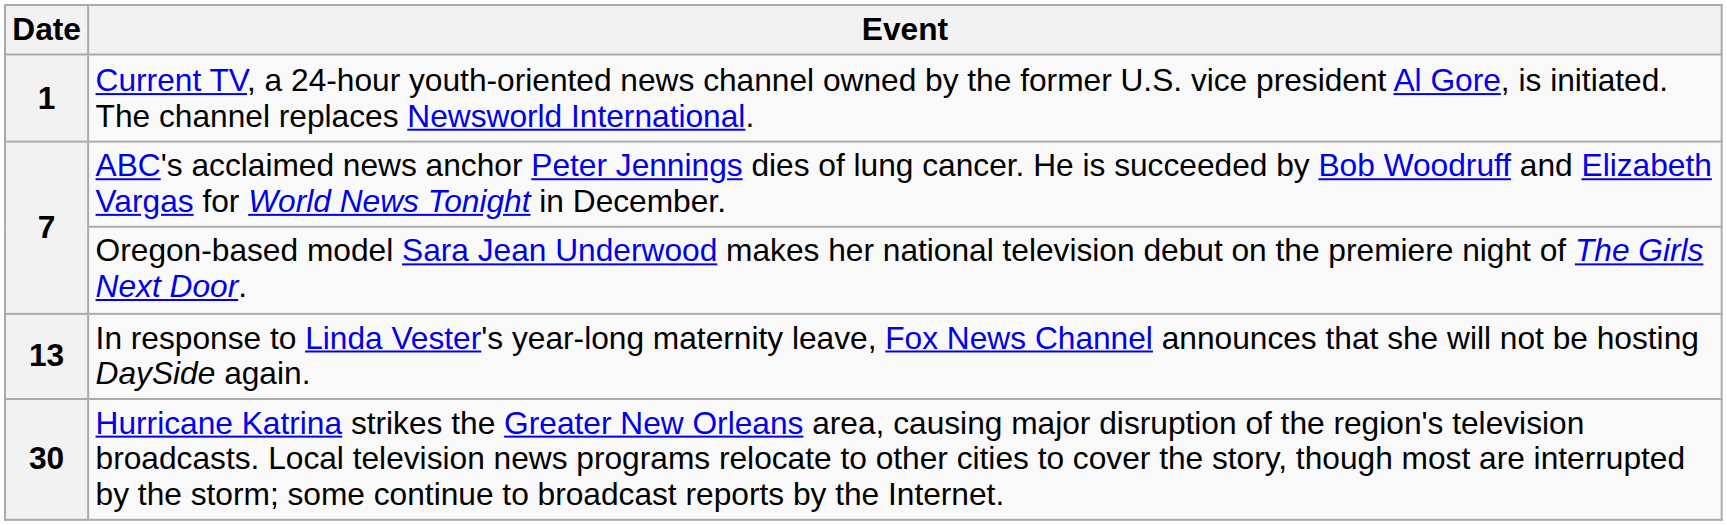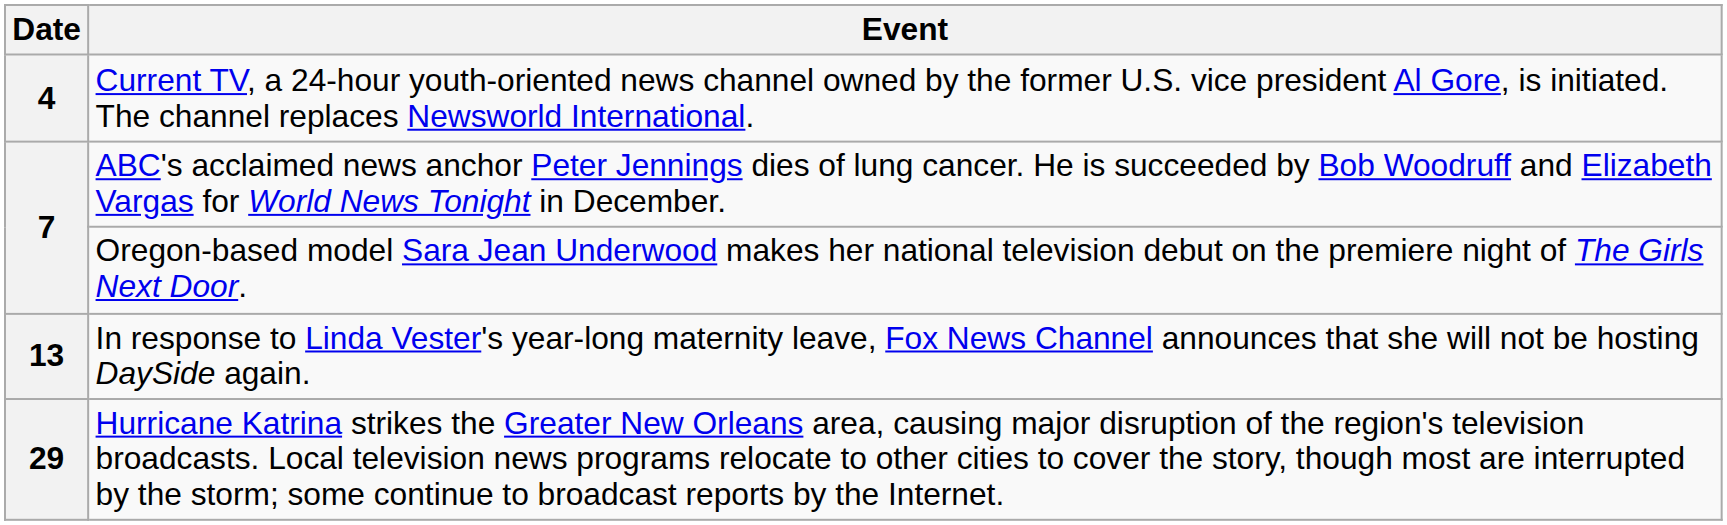(47, 97) 1 -> (47, 97) 4
(47, 459) 30 -> (47, 459) 29
